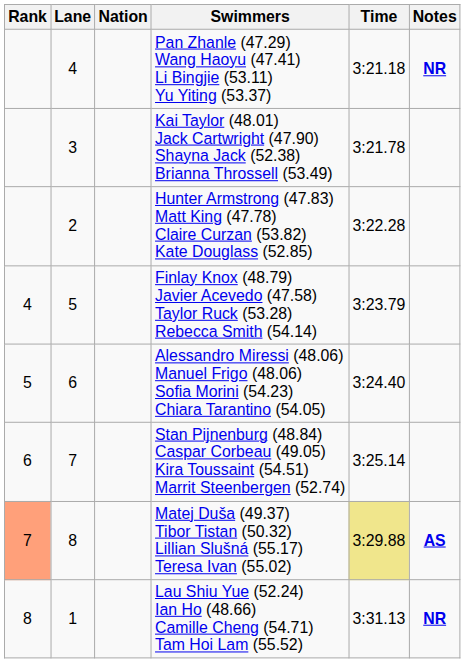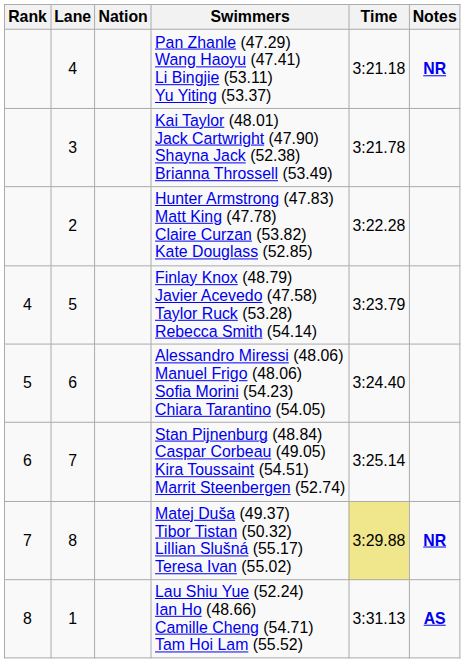(28, 540) lightsalmon background -> (28, 540) no background
(435, 540) AS -> (435, 540) NR
(435, 618) NR -> (435, 618) AS
